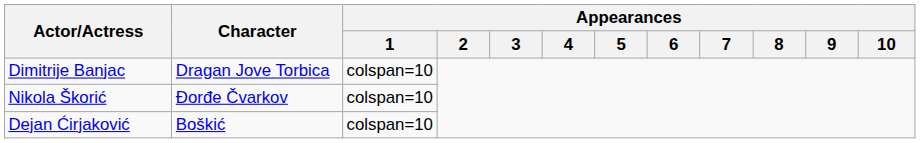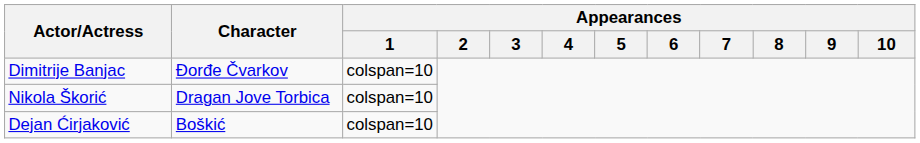(253, 71) Dragan Jove Torbica -> (232, 71) Đorđe Čvarkov
(232, 97) Đorđe Čvarkov -> (253, 97) Dragan Jove Torbica
